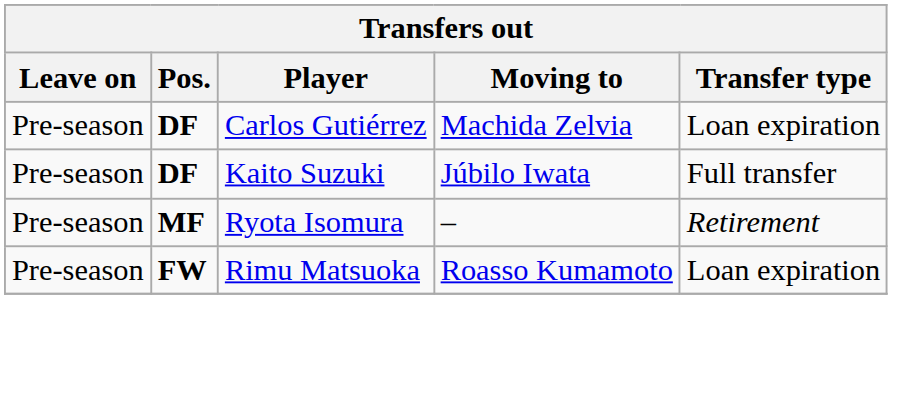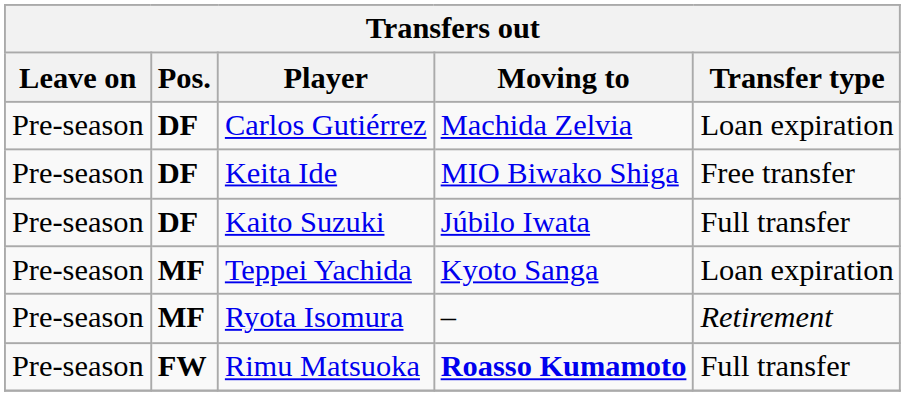+ row: (281, 173)
+ row: (318, 269)
(557, 269) normal -> (564, 366) bold
(784, 269) Loan expiration -> (775, 366) Full transfer
